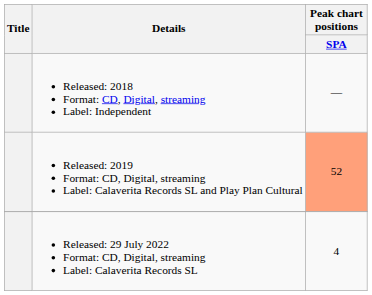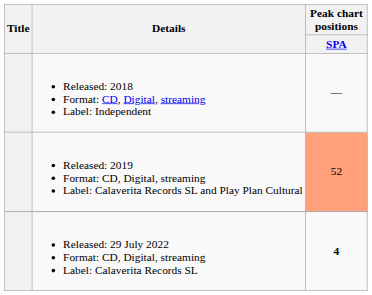(336, 251) normal -> (336, 251) bold
